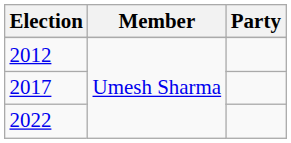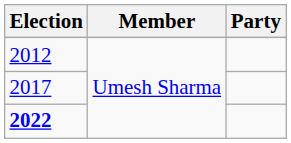(30, 120) normal -> (30, 120) bold
